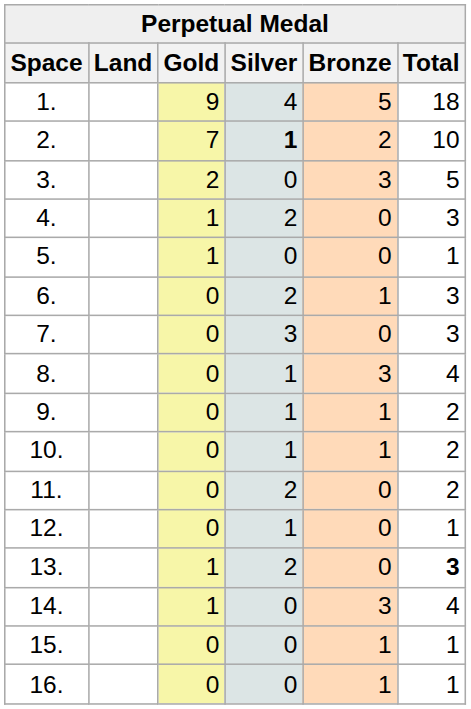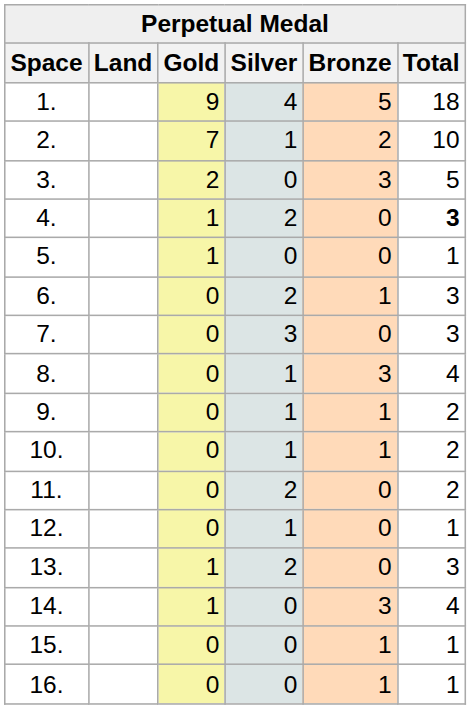(290, 140) bold -> (290, 140) normal
(453, 218) normal -> (453, 218) bold
(453, 567) bold -> (453, 567) normal
